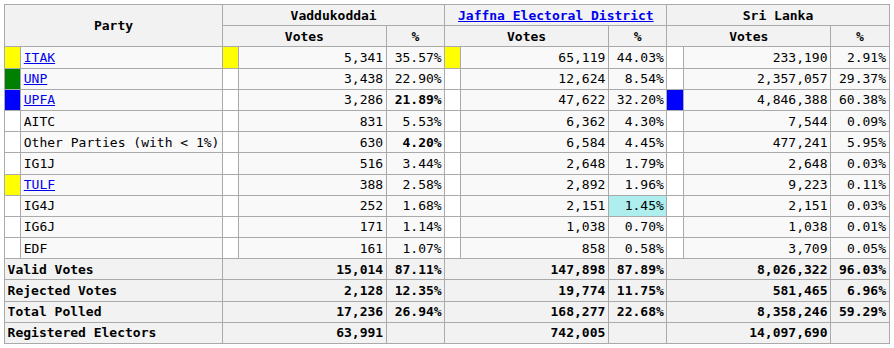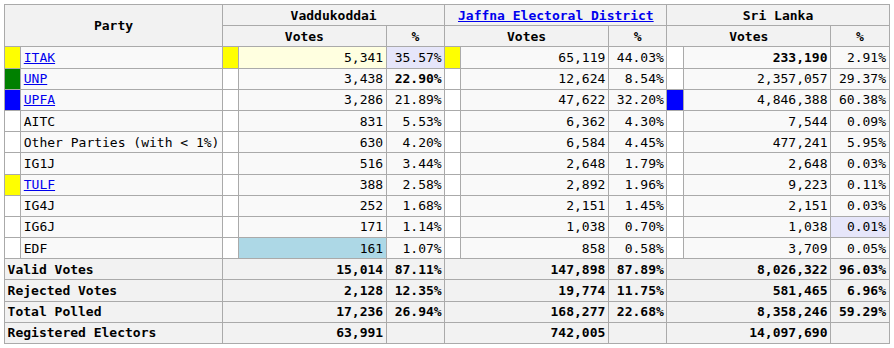(364, 57) no background -> (364, 57) lightyellow background
(418, 57) no background -> (418, 57) lavender background
(800, 57) normal -> (800, 57) bold
(418, 79) normal -> (418, 79) bold
(418, 100) bold -> (418, 100) normal
(422, 142) bold -> (422, 142) normal
(644, 206) paleturquoise background -> (644, 206) no background
(866, 227) no background -> (866, 227) lavender background
(371, 248) no background -> (371, 248) lightblue background
